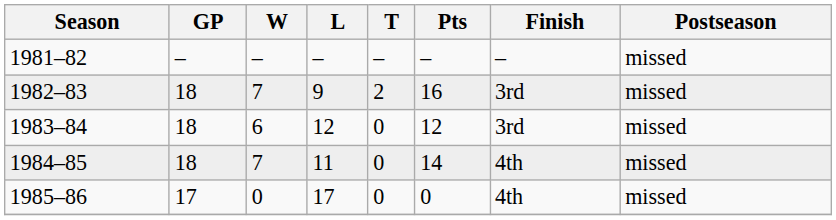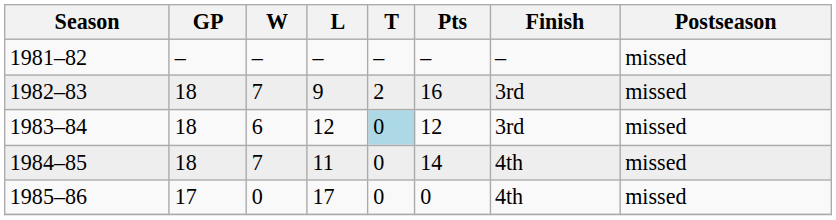(379, 127) no background -> (379, 127) lightblue background
